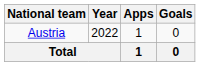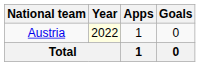(105, 33) no background -> (105, 33) lightyellow background
